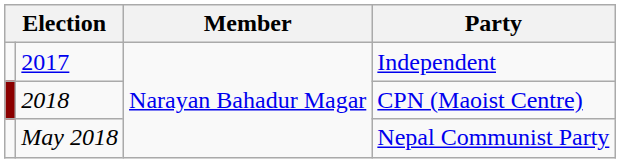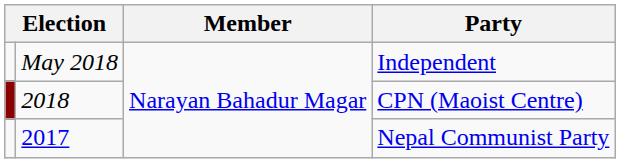(45, 61) 2017 -> (70, 61) May 2018
(70, 137) May 2018 -> (45, 137) 2017
